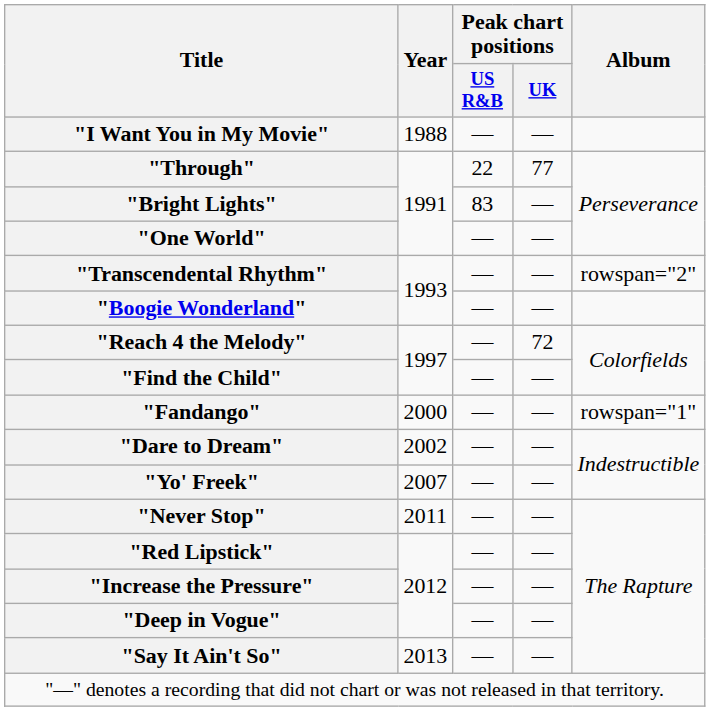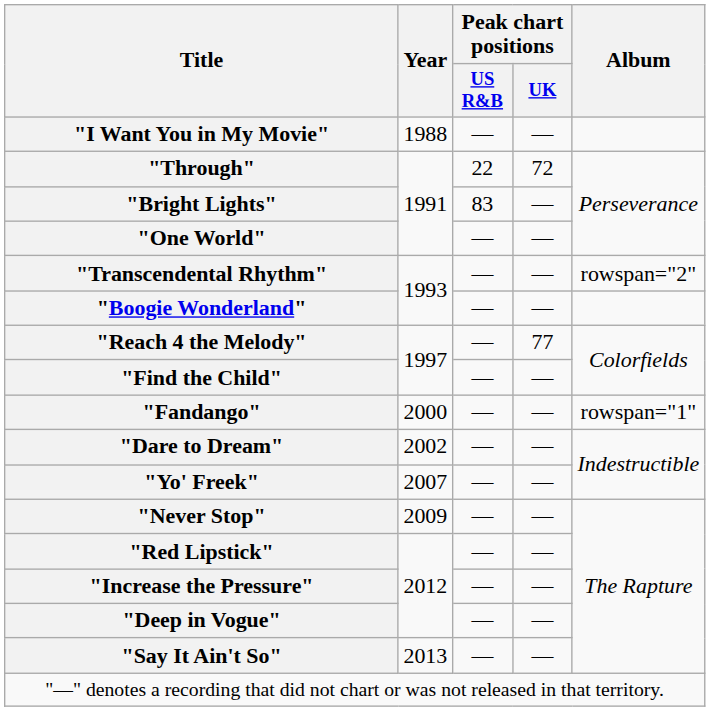(542, 168) 77 -> (542, 168) 72
(542, 342) 72 -> (542, 342) 77
(425, 516) 2011 -> (425, 516) 2009
